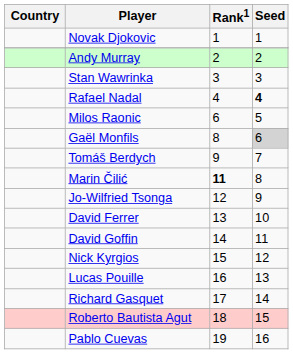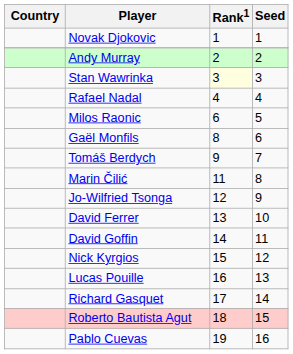(216, 78) no background -> (216, 78) lightyellow background
(259, 98) bold -> (259, 98) normal
(259, 138) lightgrey background -> (259, 138) no background
(219, 178) bold -> (219, 178) normal
